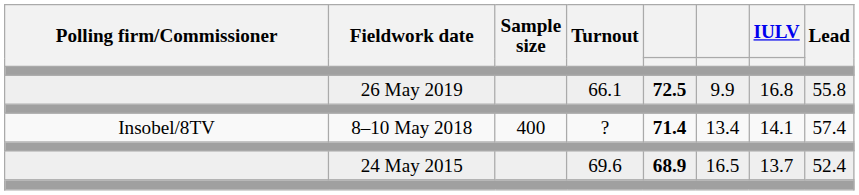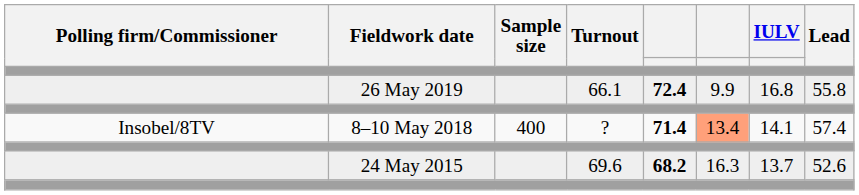(670, 89) 72.5 -> (670, 89) 72.4
(723, 127) no background -> (723, 127) lightsalmon background
(670, 165) 68.9 -> (670, 165) 68.2
(723, 165) 16.5 -> (723, 165) 16.3
(829, 165) 52.4 -> (829, 165) 52.6
